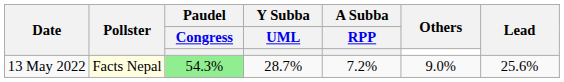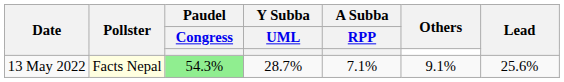(362, 66) 7.2% -> (362, 66) 7.1%
(441, 66) 9.0% -> (441, 66) 9.1%
